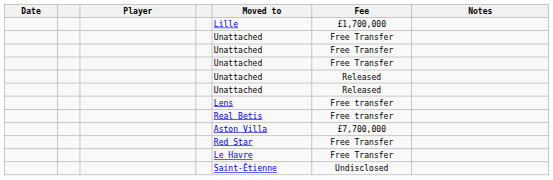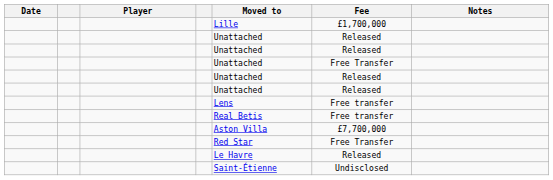(362, 37) Free Transfer -> (362, 37) Released
(362, 50) Free Transfer -> (362, 50) Released
(362, 155) Free Transfer -> (362, 155) Released
